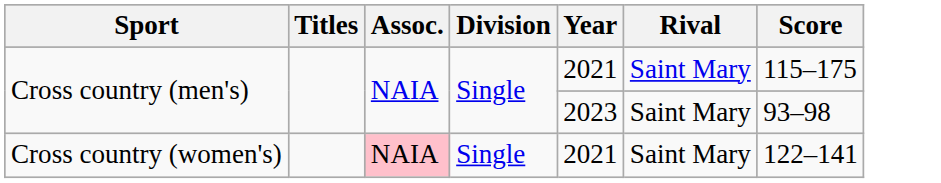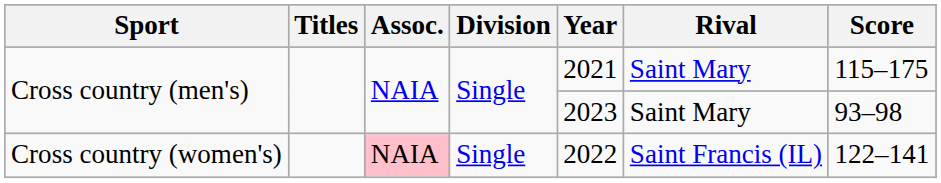(590, 154) 2021 -> (590, 154) 2022
(690, 154) Saint Mary -> (726, 154) Saint Francis (IL)
